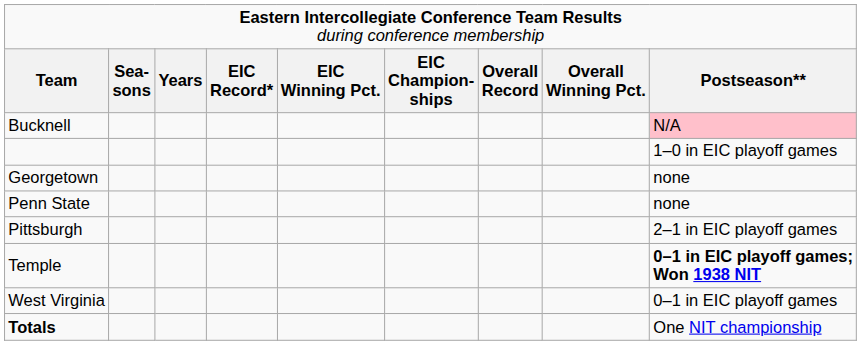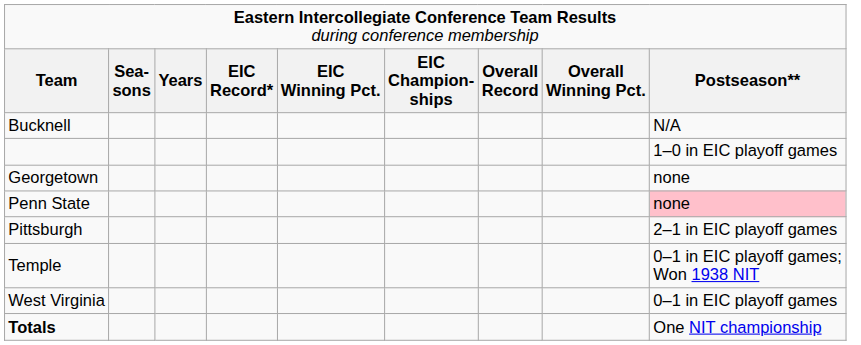(667, 125) pink background -> (667, 125) no background
(672, 203) no background -> (672, 203) pink background
(753, 265) bold -> (748, 265) normal
